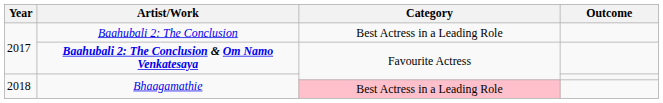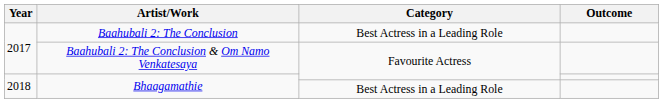(168, 58) bold -> (168, 58) normal
(429, 88) pink background -> (429, 88) no background
